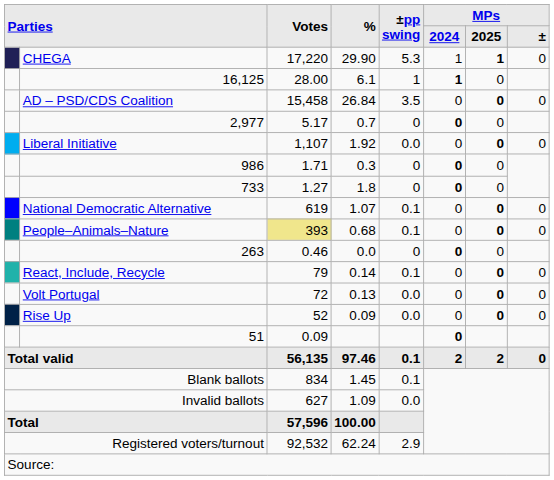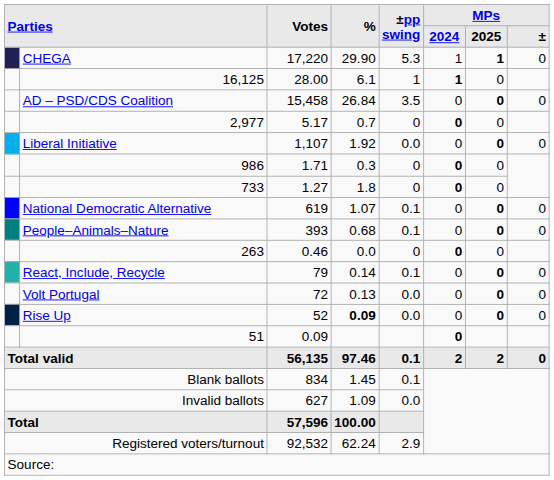(317, 229) khaki background -> (317, 229) no background
(363, 315) normal -> (363, 315) bold
